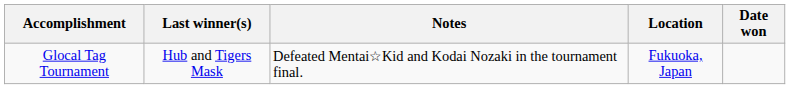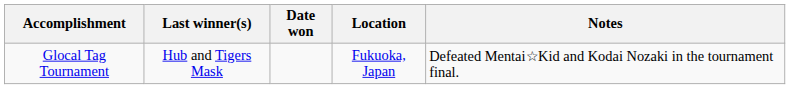columns swapped: (754, 24) <-> (449, 24)
